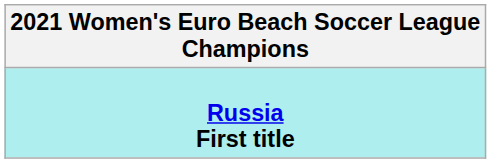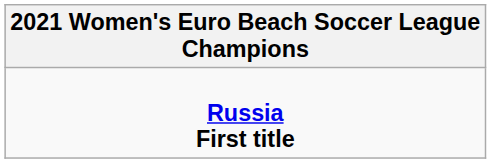(245, 125) paleturquoise background -> (245, 125) no background
